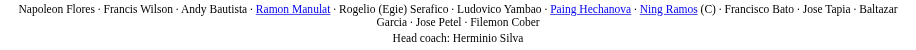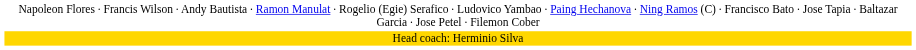(458, 38) no background -> (458, 38) gold background
